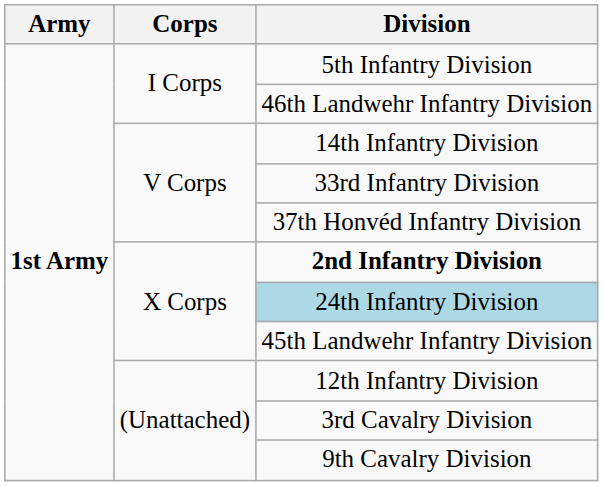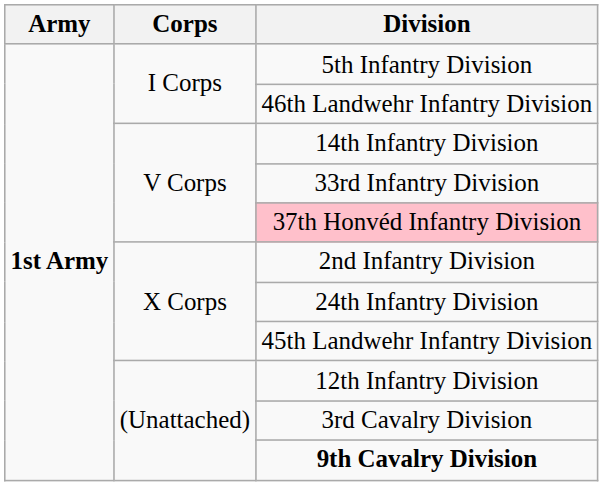(427, 222) no background -> (427, 222) pink background
(427, 261) bold -> (427, 261) normal
(427, 301) lightblue background -> (427, 301) no background
(427, 459) normal -> (427, 459) bold
